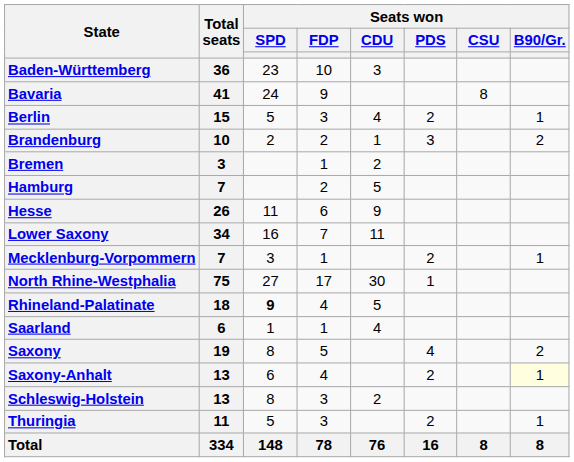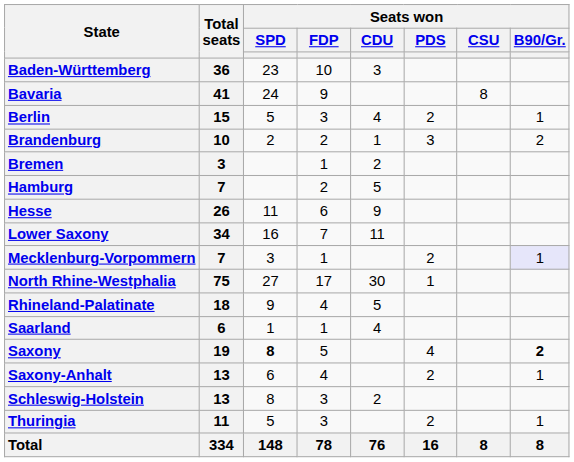(540, 258) no background -> (540, 258) lavender background
(270, 305) bold -> (270, 305) normal
(270, 352) normal -> (270, 352) bold
(540, 352) normal -> (540, 352) bold
(540, 375) lightyellow background -> (540, 375) no background
